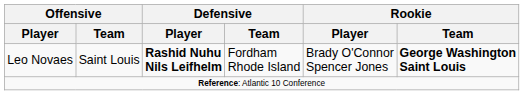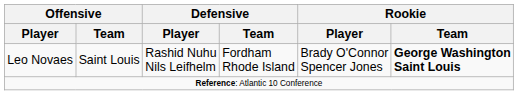(184, 60) bold -> (181, 60) normal
